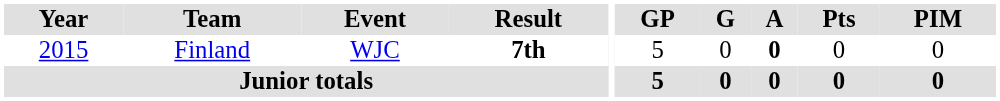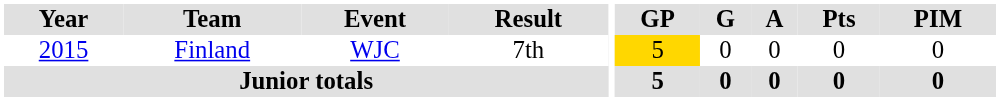(528, 50) bold -> (528, 50) normal
(658, 50) no background -> (658, 50) gold background
(774, 50) bold -> (774, 50) normal
